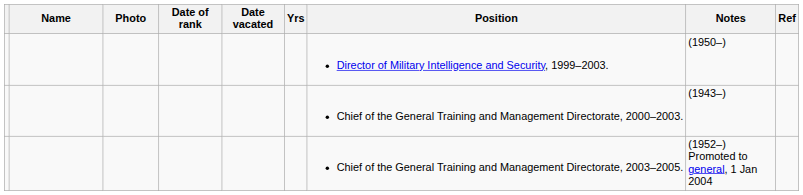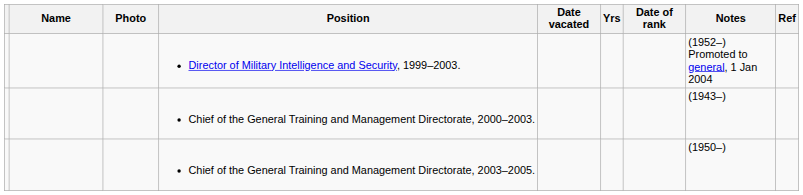columns swapped: (190, 19) <-> (496, 19)
(707, 42) (1950–) -> (723, 60) (1952–) Promoted to general, 1 Jan 2004
(723, 163) (1952–) Promoted to general, 1 Jan 2004 -> (707, 147) (1950–)
